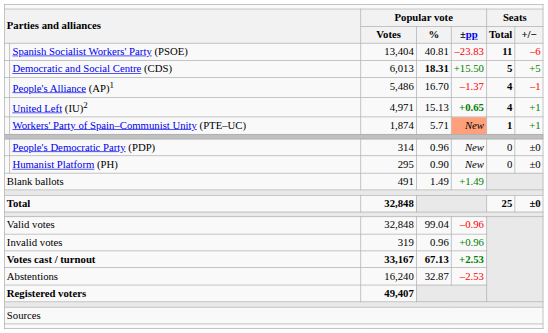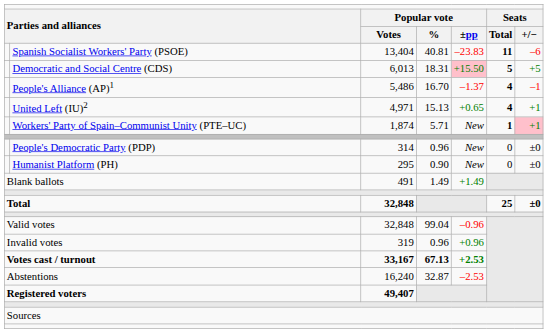(437, 68) bold -> (437, 68) normal
(469, 68) no background -> (469, 68) pink background
(472, 107) bold -> (472, 107) normal
(474, 125) lightsalmon background -> (474, 125) no background
(535, 125) no background -> (535, 125) pink background
